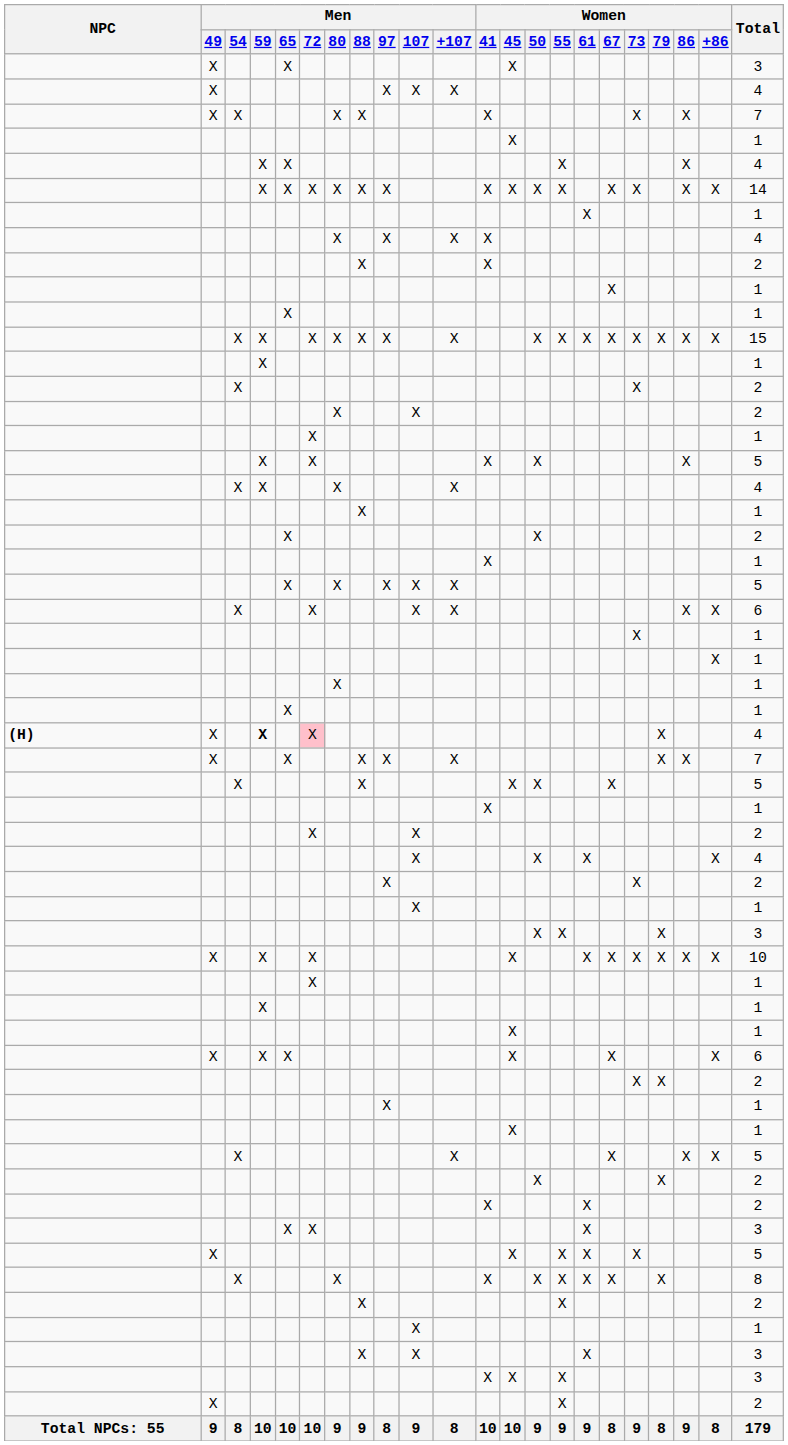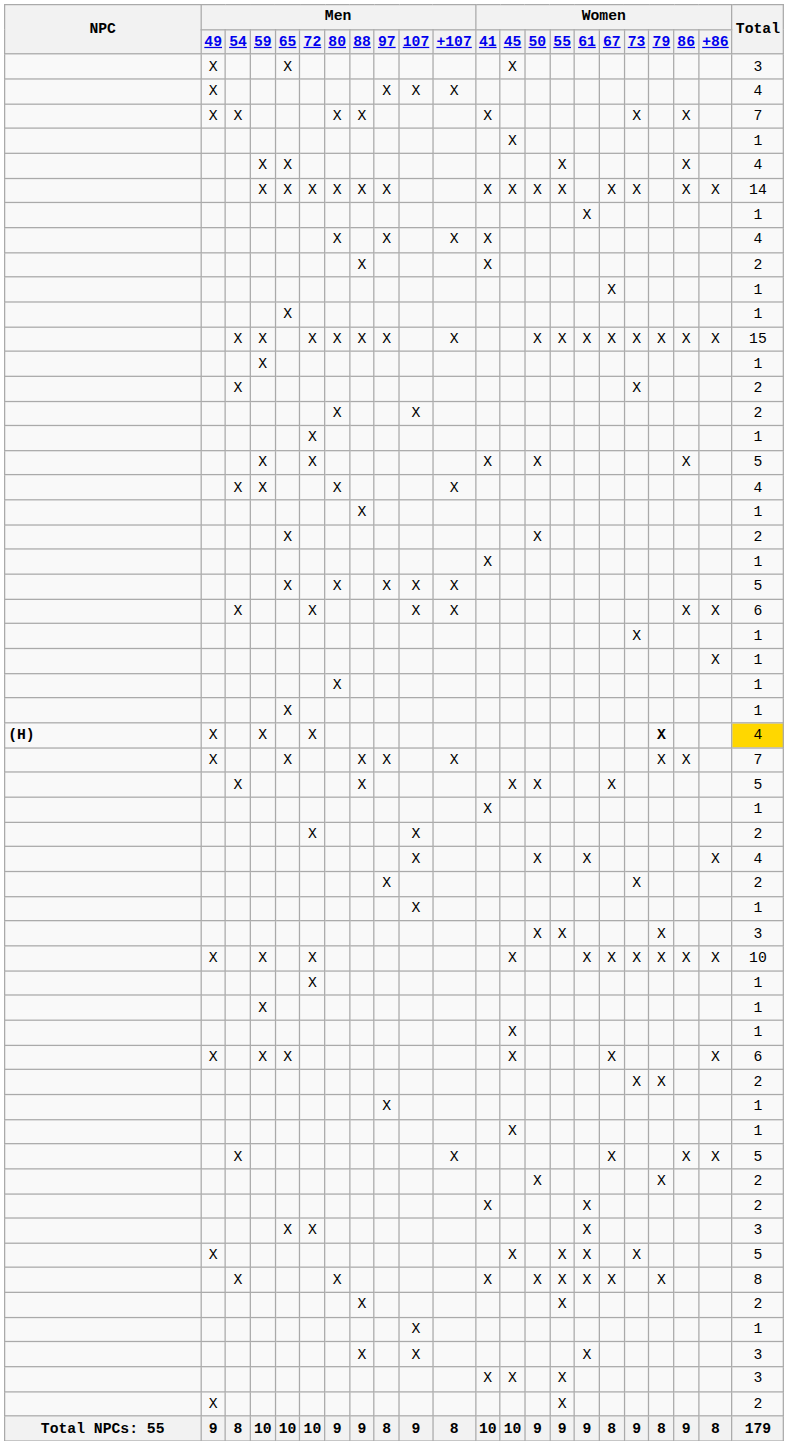(263, 735) bold -> (263, 735) normal
(312, 735) pink background -> (312, 735) no background
(661, 735) normal -> (661, 735) bold
(758, 735) no background -> (758, 735) gold background
